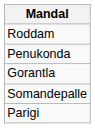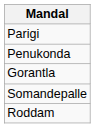(31, 34) Roddam -> (23, 34) Parigi
(23, 113) Parigi -> (31, 113) Roddam
